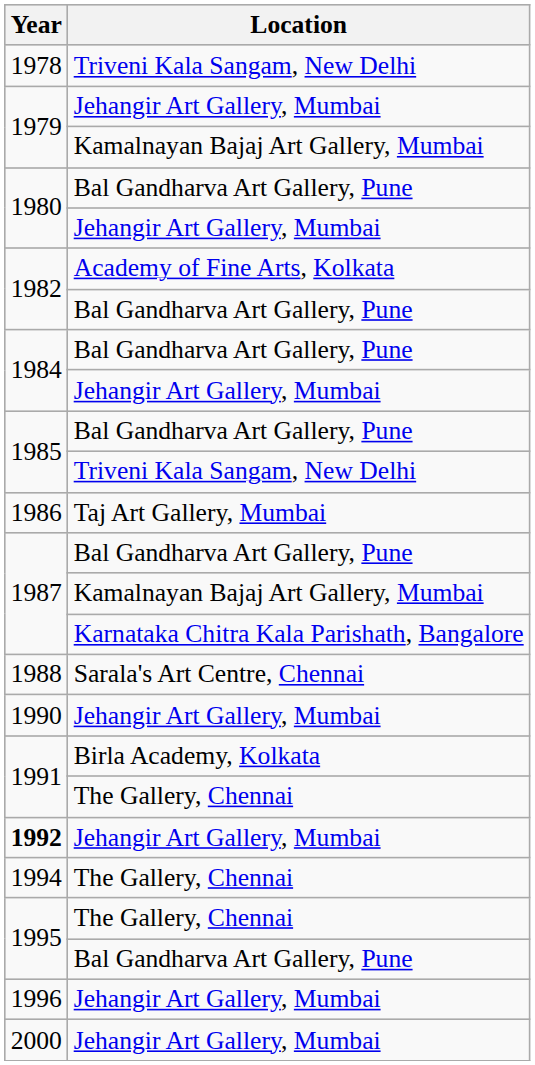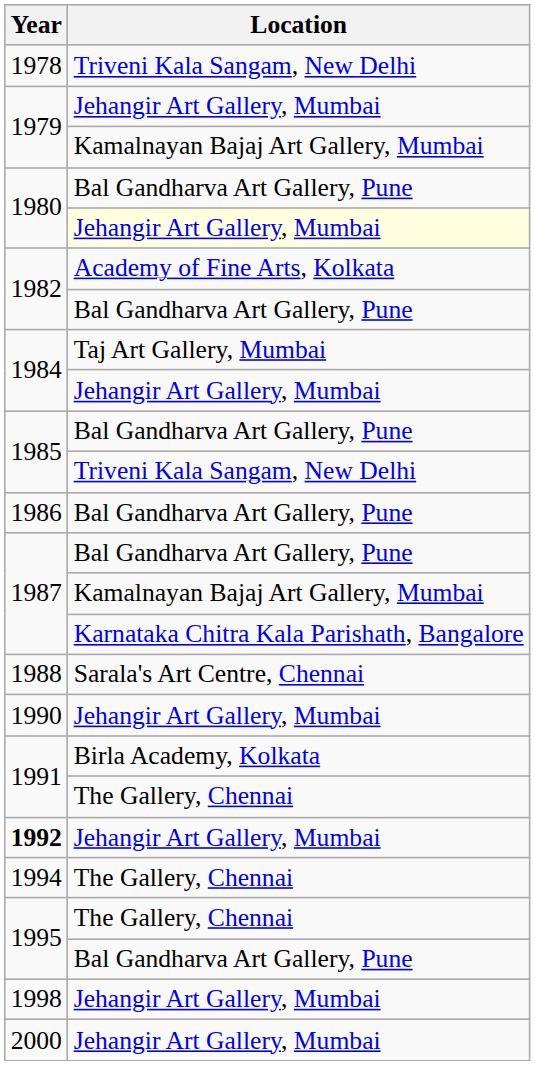(227, 227) no background -> (227, 227) lightyellow background
(243, 349) Bal Gandharva Art Gallery, Pune -> (200, 349) Taj Art Gallery, Mumbai
(200, 512) Taj Art Gallery, Mumbai -> (243, 512) Bal Gandharva Art Gallery, Pune
(36, 999) 1996 -> (36, 999) 1998
